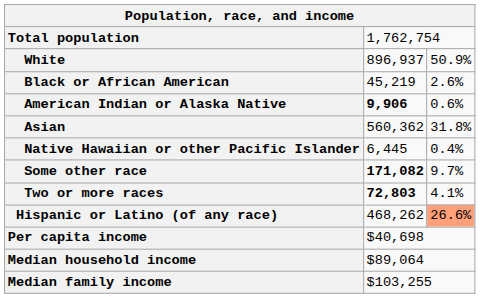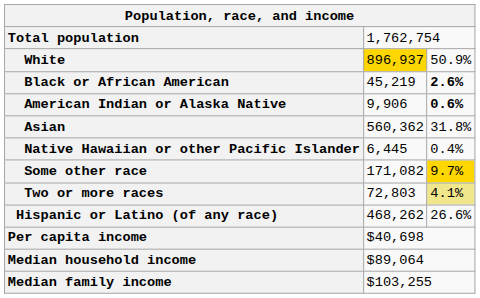(395, 60) no background -> (395, 60) gold background
(447, 82) normal -> (447, 82) bold
(387, 105) bold -> (387, 105) normal
(447, 105) normal -> (447, 105) bold
(395, 171) bold -> (395, 171) normal
(447, 171) no background -> (447, 171) gold background
(391, 194) bold -> (391, 194) normal
(447, 194) no background -> (447, 194) khaki background
(451, 216) lightsalmon background -> (451, 216) no background
